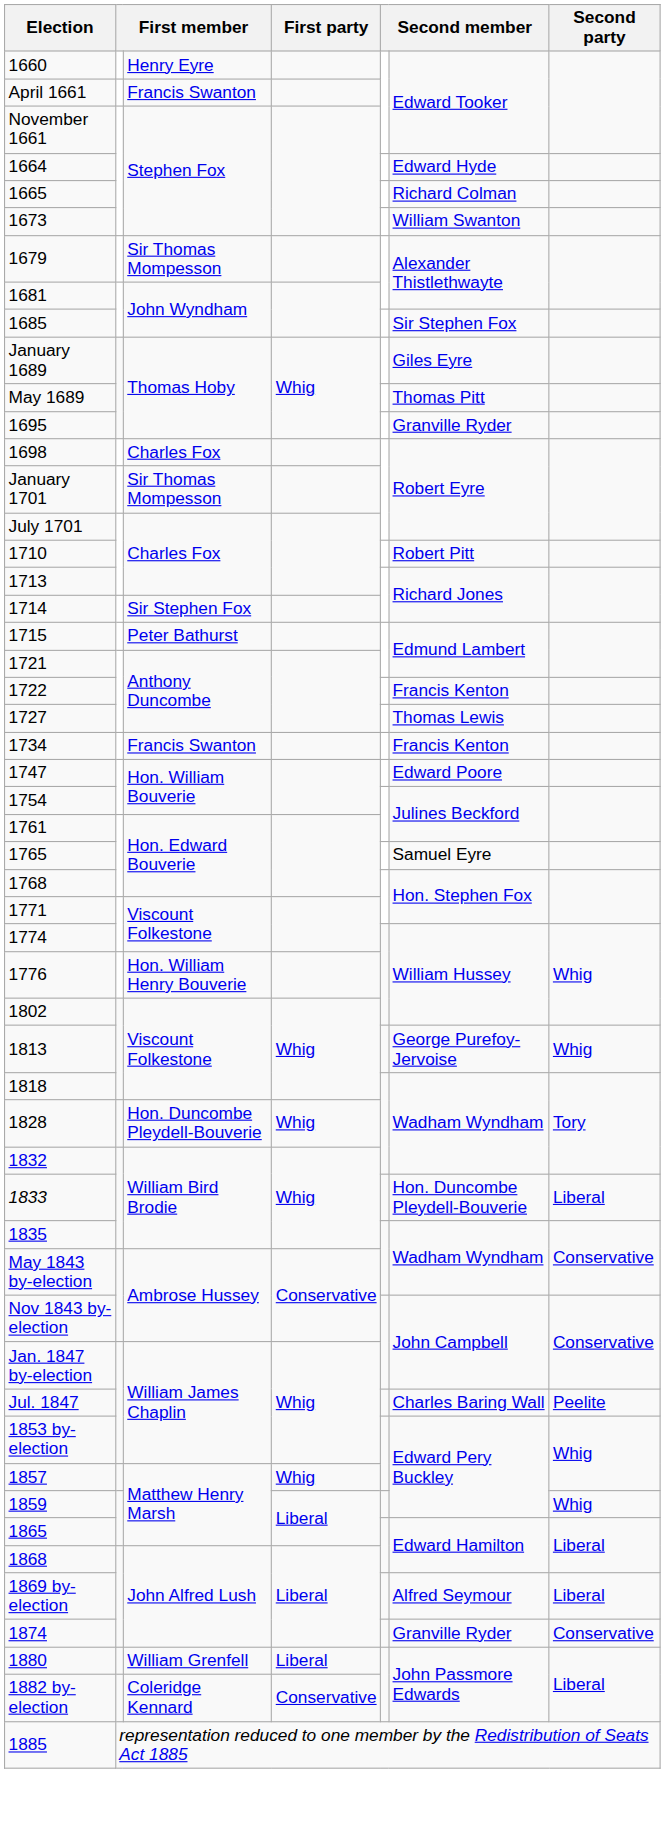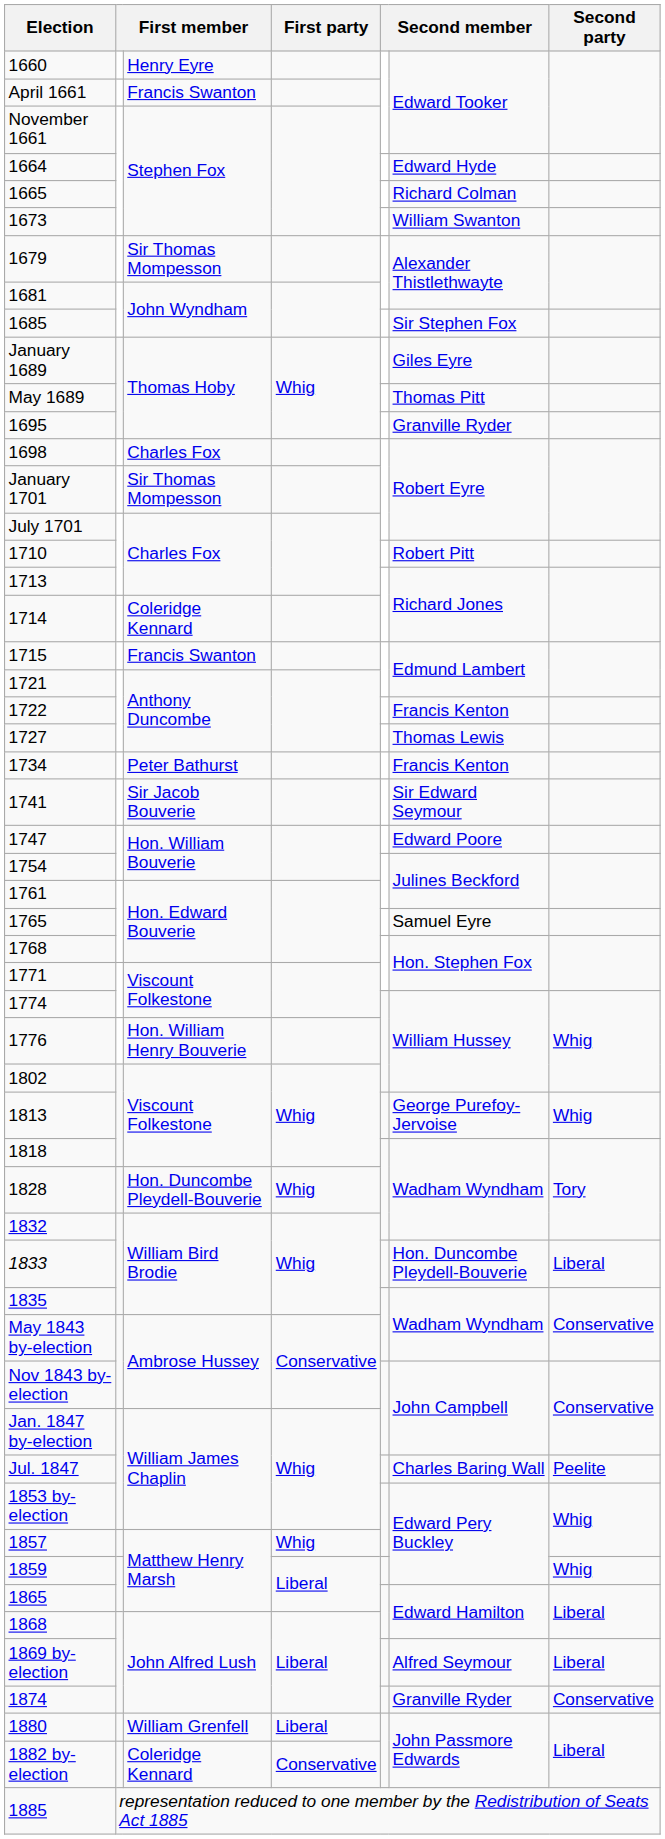(189, 608) Sir Stephen Fox -> (164, 618) Coleridge Kennard
(182, 636) Peter Bathurst -> (192, 655) Francis Swanton
(192, 745) Francis Swanton -> (182, 765) Peter Bathurst
+ row: (28, 802)
